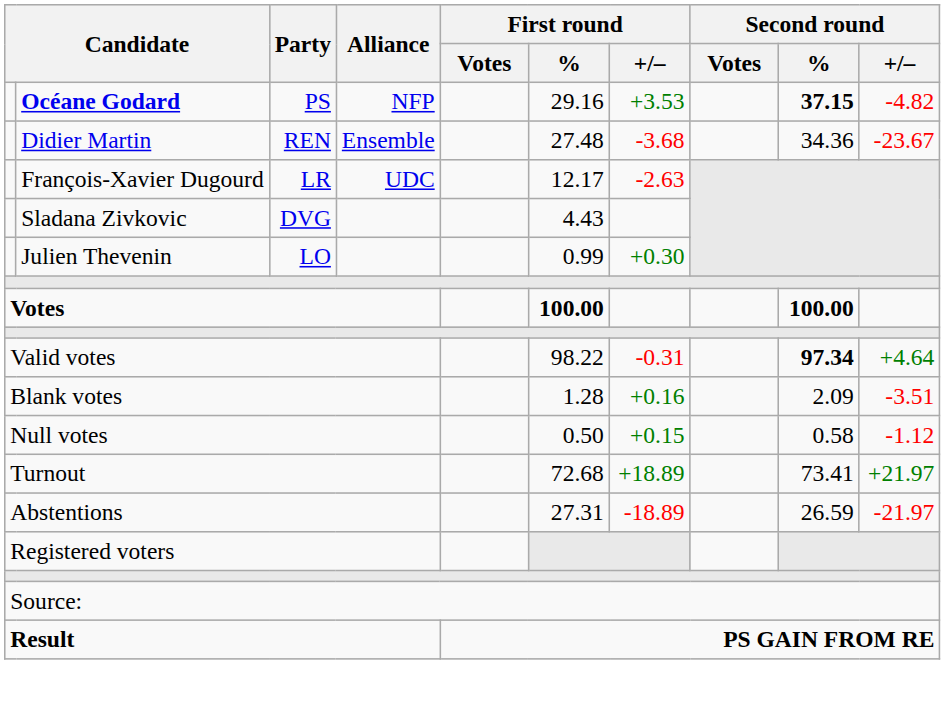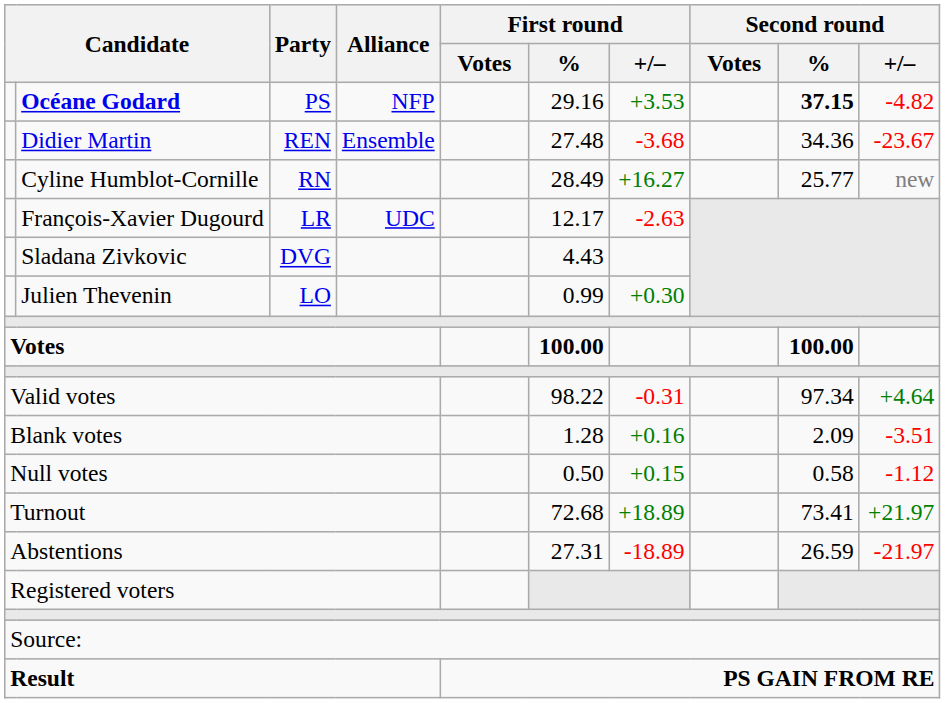+ row: (140, 179)
(827, 356) bold -> (827, 395) normal
